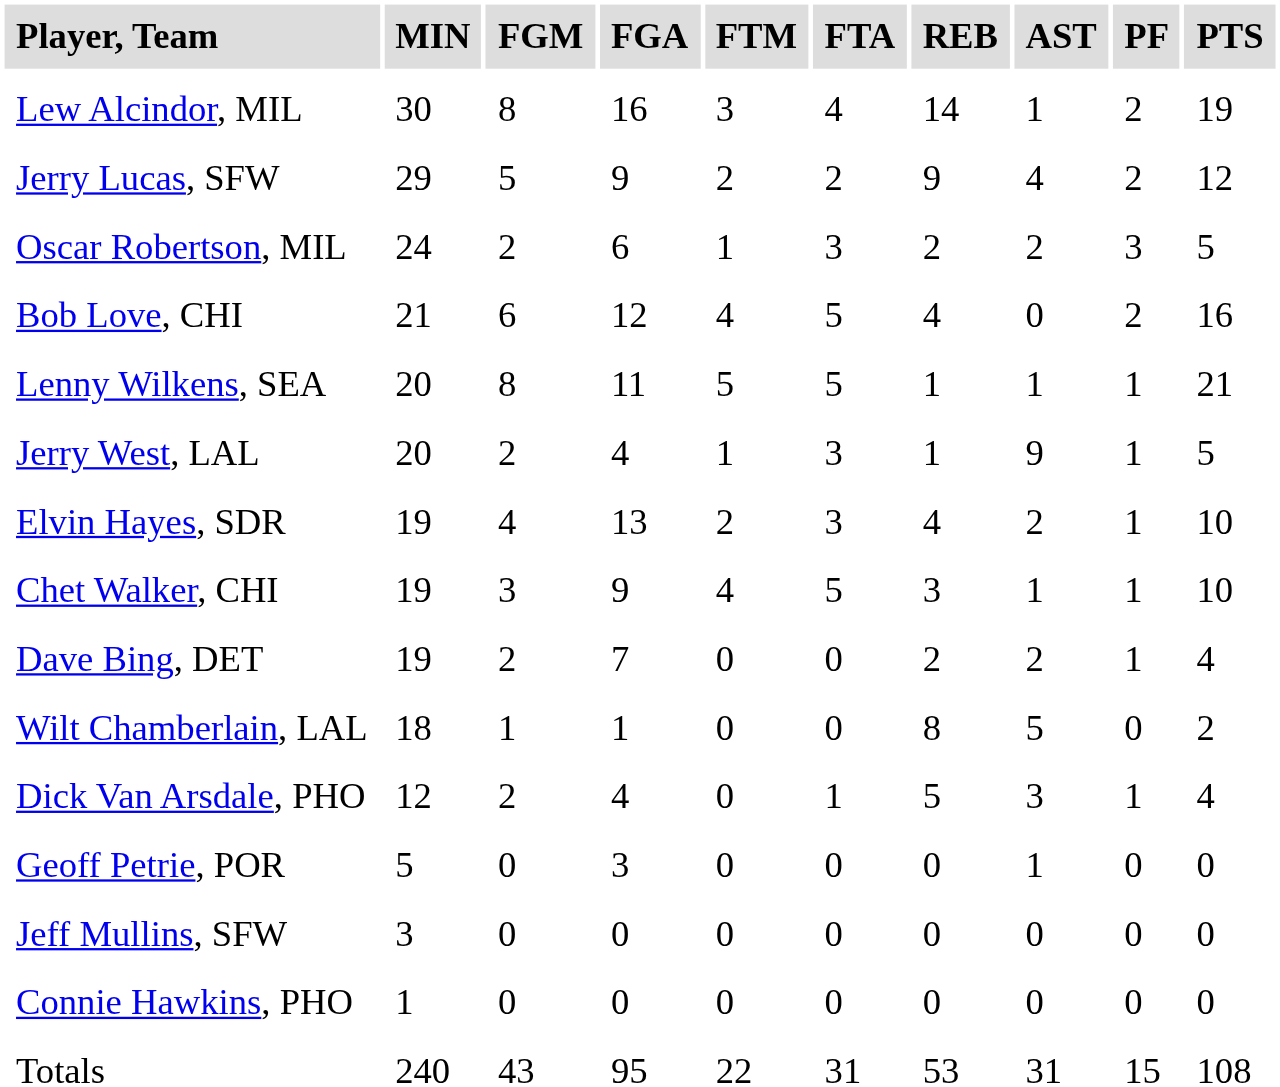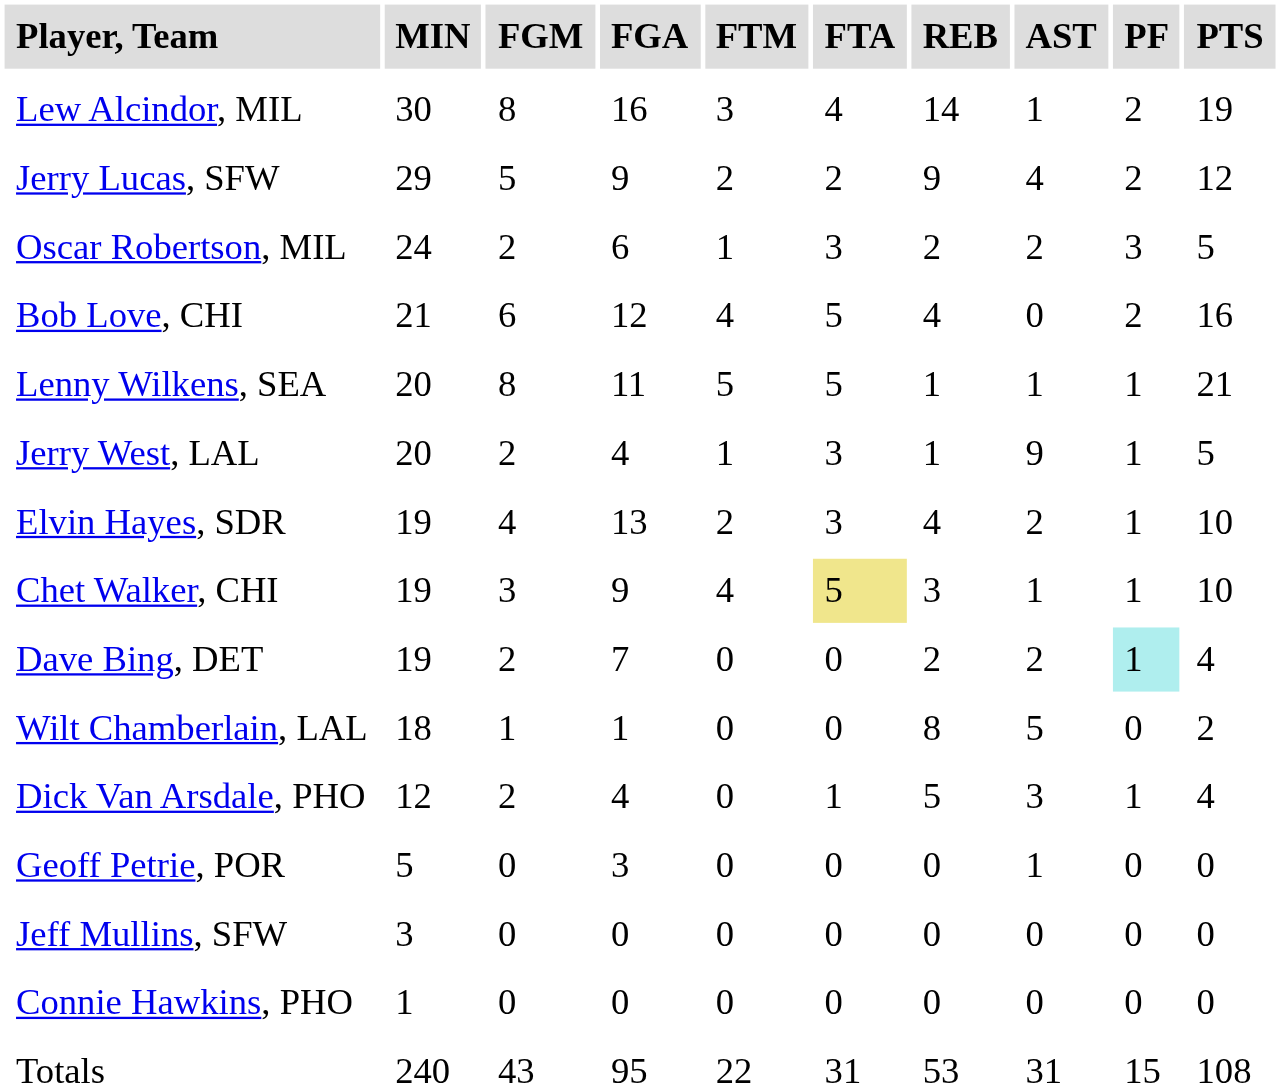(834, 590) no background -> (834, 590) khaki background
(1133, 658) no background -> (1133, 658) paleturquoise background
